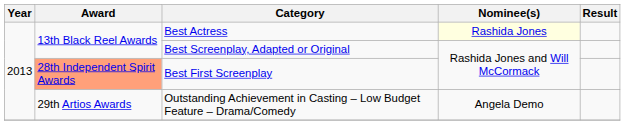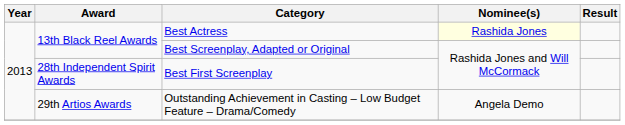(96, 73) lightsalmon background -> (96, 73) no background
